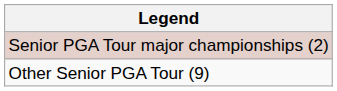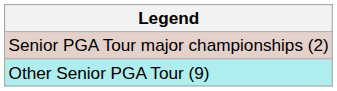(109, 73) no background -> (109, 73) paleturquoise background
